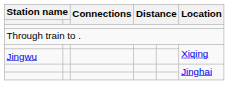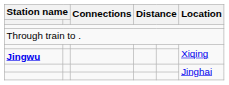(22, 56) normal -> (23, 56) bold
